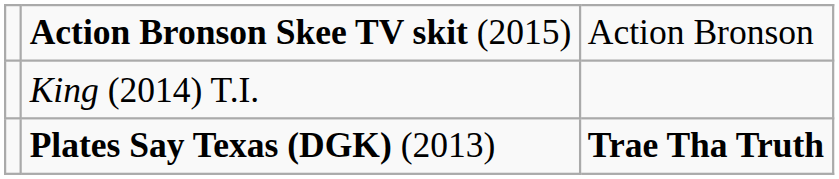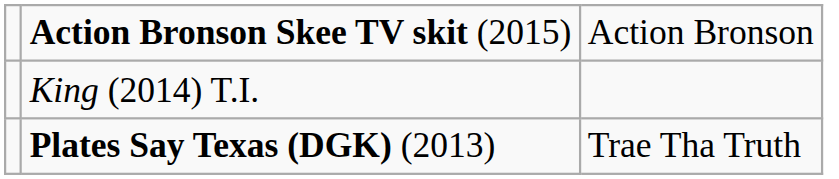(706, 145) bold -> (694, 145) normal
